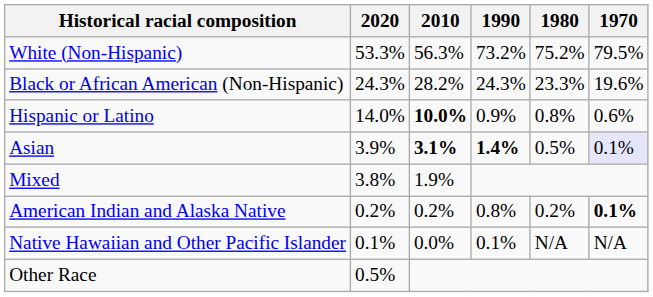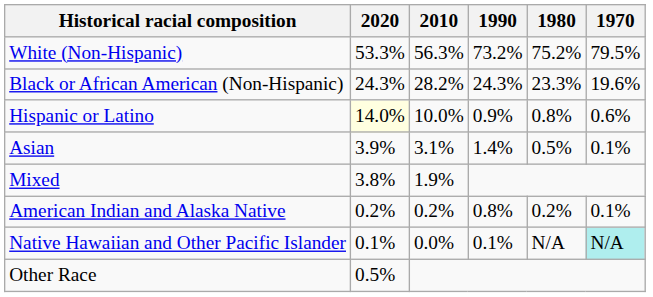(380, 116) no background -> (380, 116) lightyellow background
(440, 116) bold -> (439, 116) normal
(436, 148) bold -> (434, 148) normal
(498, 148) bold -> (493, 148) normal
(614, 148) lavender background -> (611, 148) no background
(615, 211) bold -> (611, 211) normal
(610, 243) no background -> (607, 243) paleturquoise background
